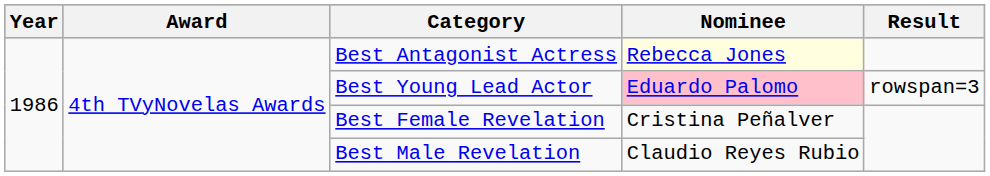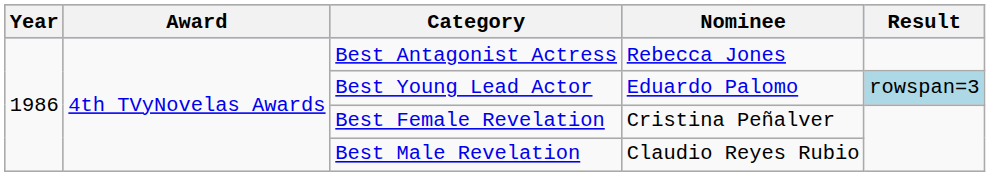(706, 55) lightyellow background -> (706, 55) no background
(712, 88) pink background -> (712, 88) no background
(924, 88) no background -> (924, 88) lightblue background
